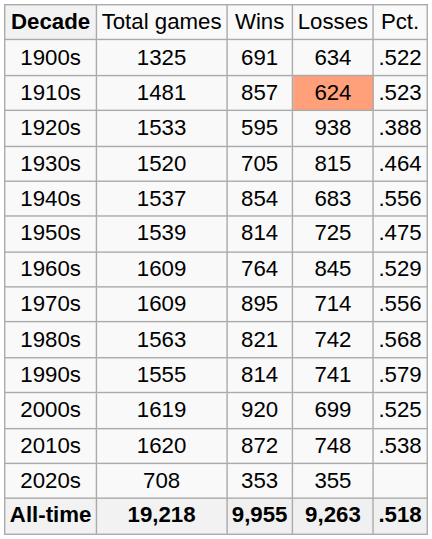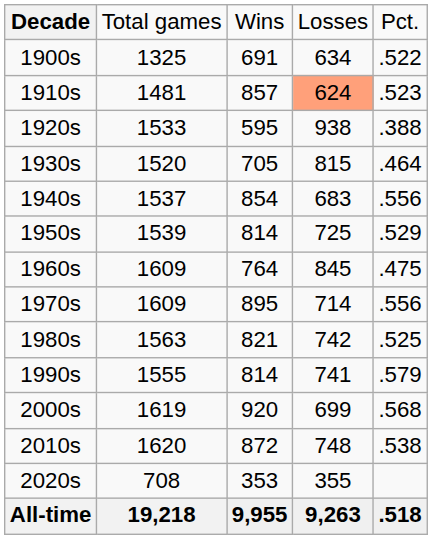(400, 233) .475 -> (400, 233) .529
(400, 269) .529 -> (400, 269) .475
(400, 339) .568 -> (400, 339) .525
(400, 410) .525 -> (400, 410) .568
